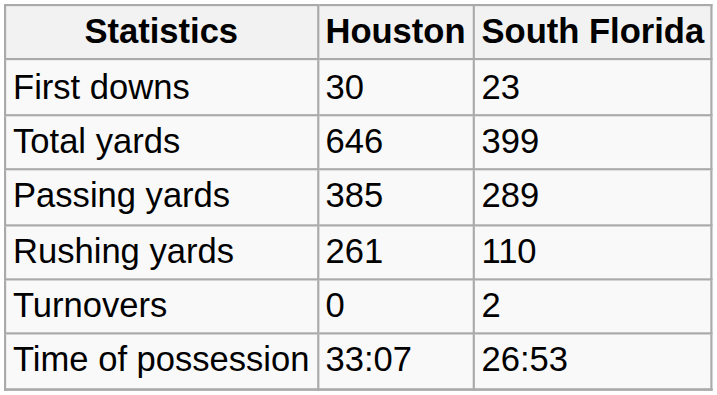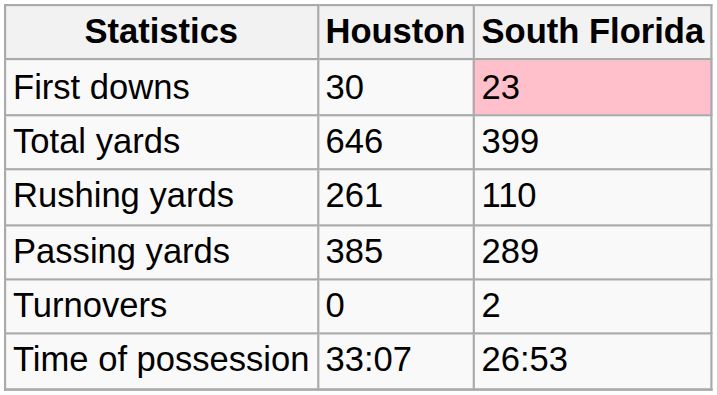(501, 86) no background -> (501, 86) pink background
rows swapped: (124, 251) <-> (122, 196)
